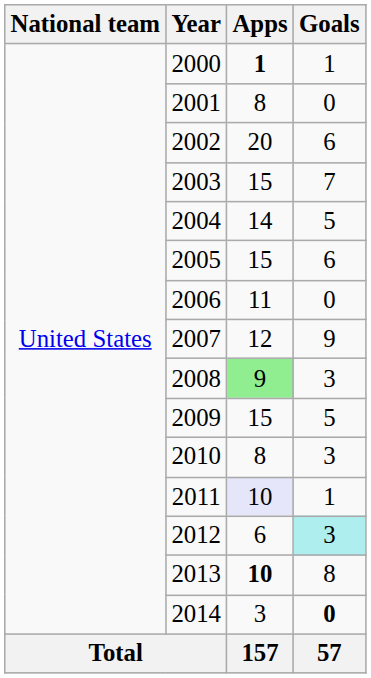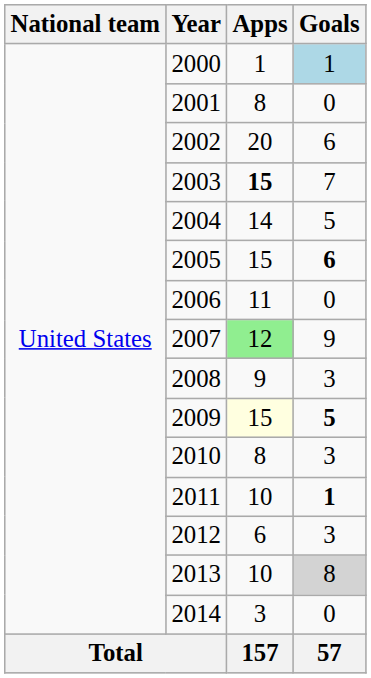(260, 63) bold -> (260, 63) normal
(329, 63) no background -> (329, 63) lightblue background
(260, 181) normal -> (260, 181) bold
(329, 260) normal -> (329, 260) bold
(260, 338) no background -> (260, 338) lightgreen background
(260, 378) lightgreen background -> (260, 378) no background
(260, 417) no background -> (260, 417) lightyellow background
(329, 417) normal -> (329, 417) bold
(260, 496) lavender background -> (260, 496) no background
(329, 496) normal -> (329, 496) bold
(329, 535) paleturquoise background -> (329, 535) no background
(260, 574) bold -> (260, 574) normal
(329, 574) no background -> (329, 574) lightgrey background
(329, 614) bold -> (329, 614) normal
